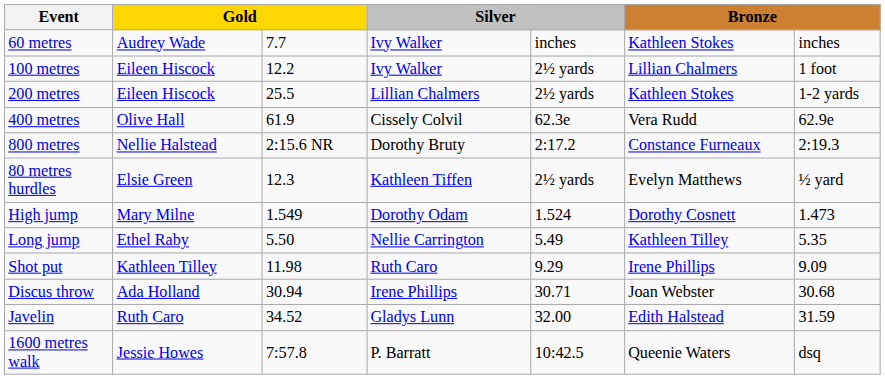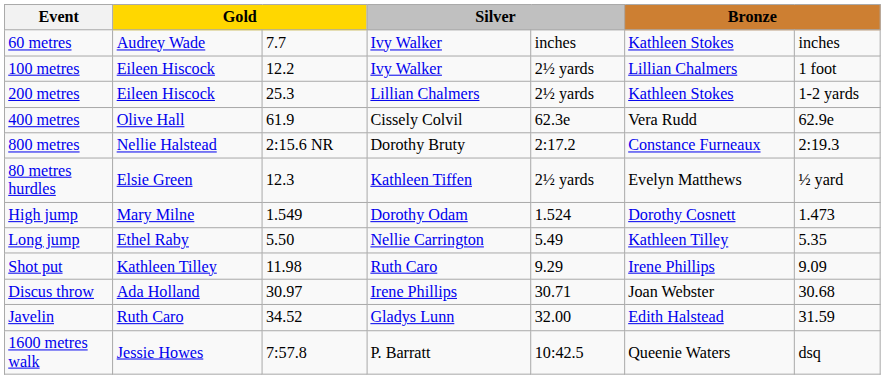(280, 94) 25.5 -> (280, 94) 25.3
(284, 291) 30.94 -> (284, 291) 30.97
